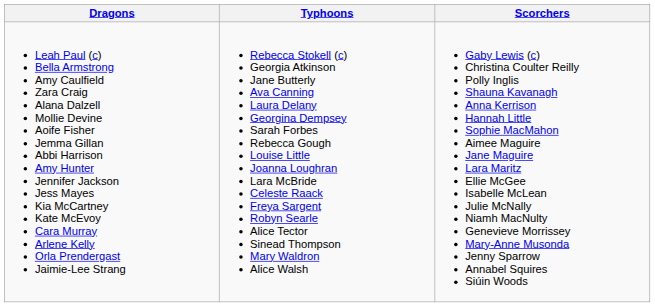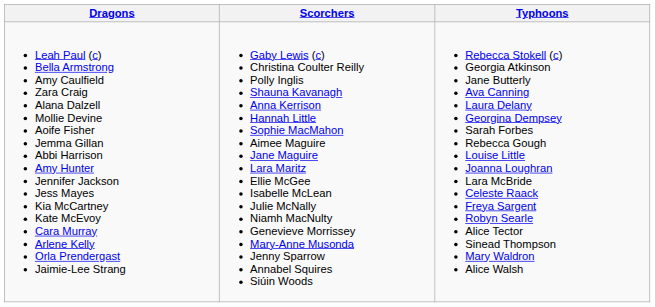columns swapped: (542, 13) <-> (327, 13)
